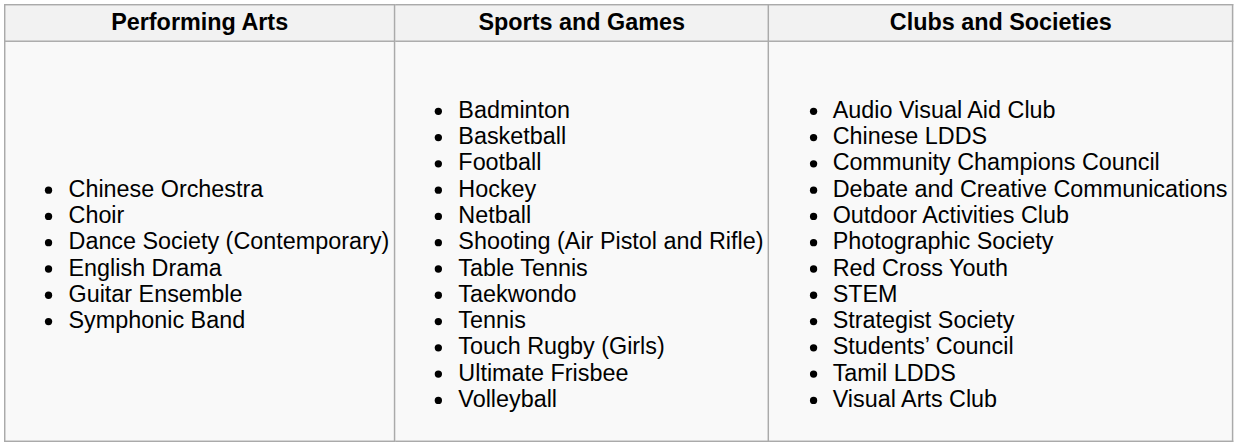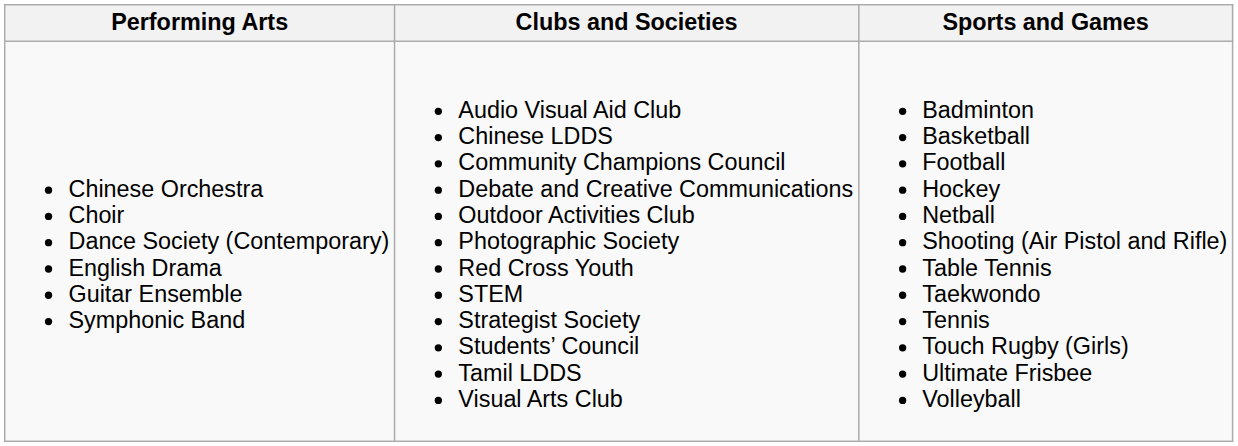columns swapped: (582, 23) <-> (1001, 23)
